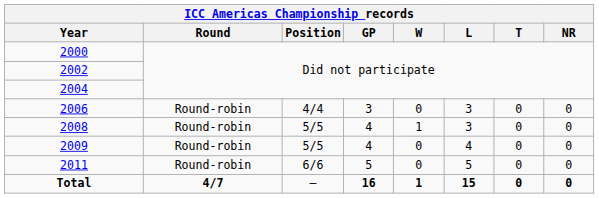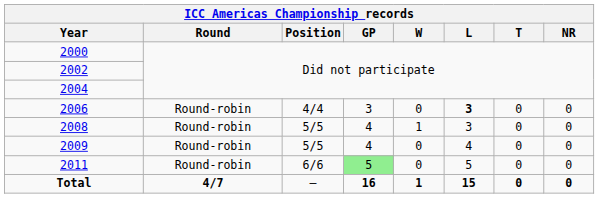(469, 108) normal -> (469, 108) bold
(369, 165) no background -> (369, 165) lightgreen background
